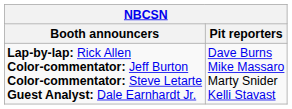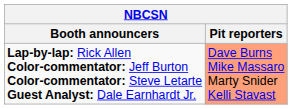(246, 74) no background -> (246, 74) lightsalmon background
